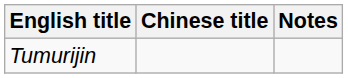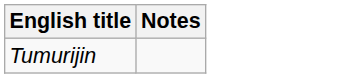- column: (205, 21)
